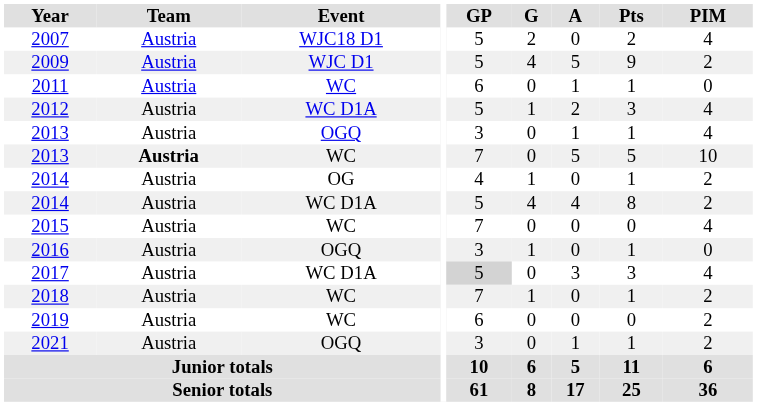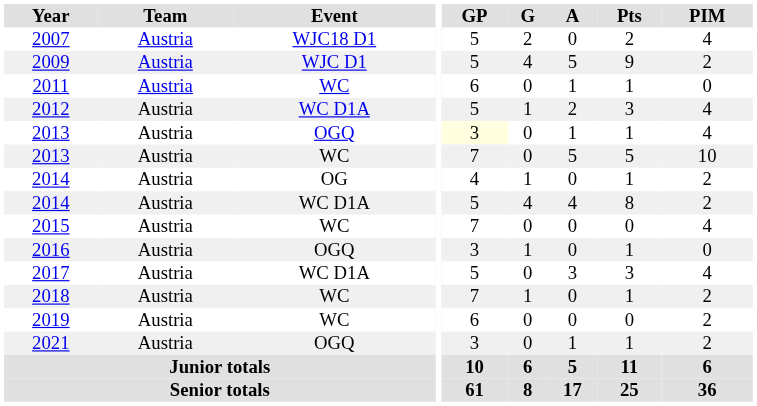(479, 132) no background -> (474, 132) lightyellow background
(169, 156) bold -> (165, 156) normal
(479, 273) lightgrey background -> (474, 273) no background
